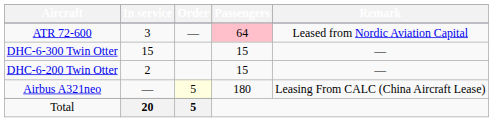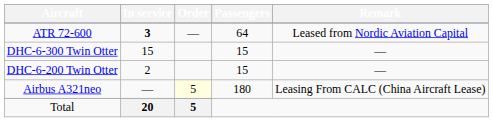(148, 32) normal -> (148, 32) bold
(242, 32) pink background -> (242, 32) no background
